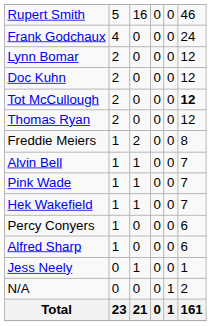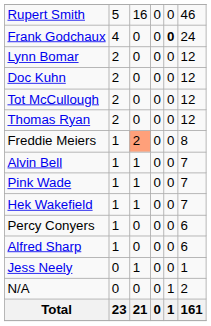(171, 36) normal -> (171, 36) bold
(188, 99) bold -> (188, 99) normal
(136, 141) no background -> (136, 141) lightsalmon background
